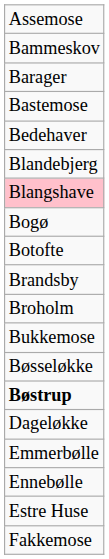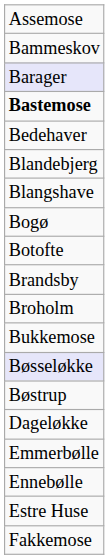(38, 77) no background -> (38, 77) lavender background
(48, 105) normal -> (50, 105) bold
(51, 192) pink background -> (51, 192) no background
(51, 366) no background -> (51, 366) lavender background
(40, 395) bold -> (38, 395) normal
